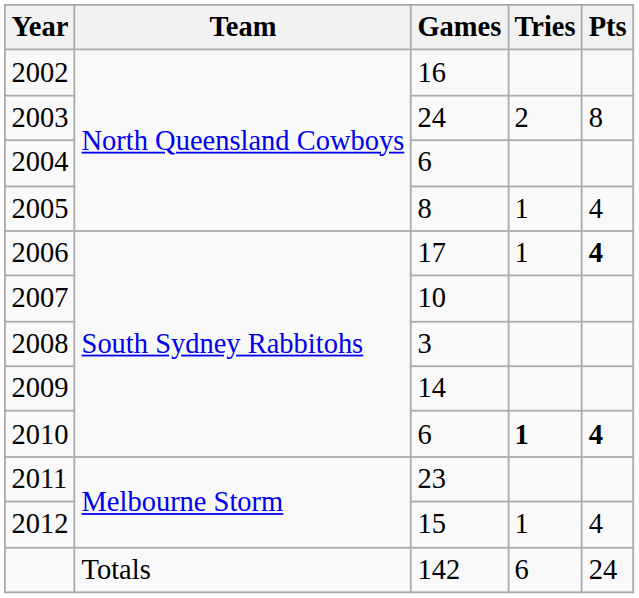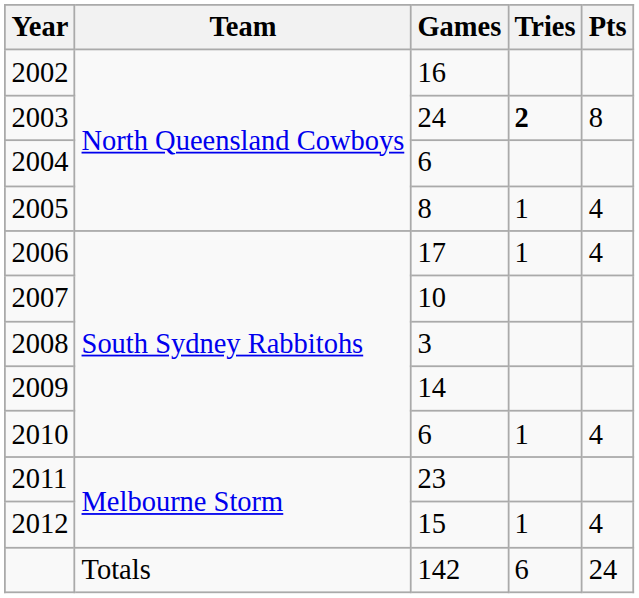(522, 117) normal -> (522, 117) bold
(596, 252) bold -> (596, 252) normal
(522, 433) bold -> (522, 433) normal
(596, 433) bold -> (596, 433) normal
